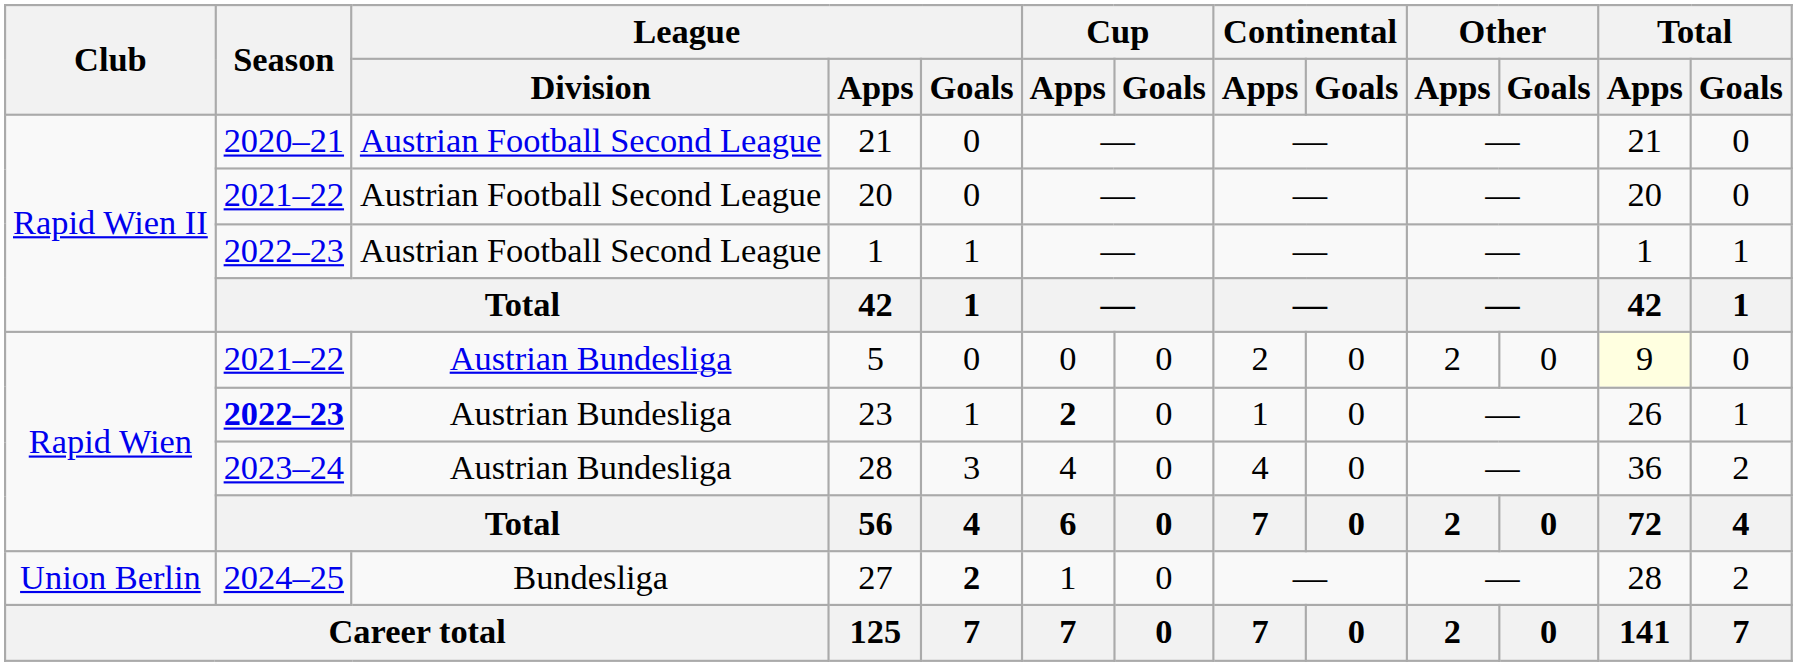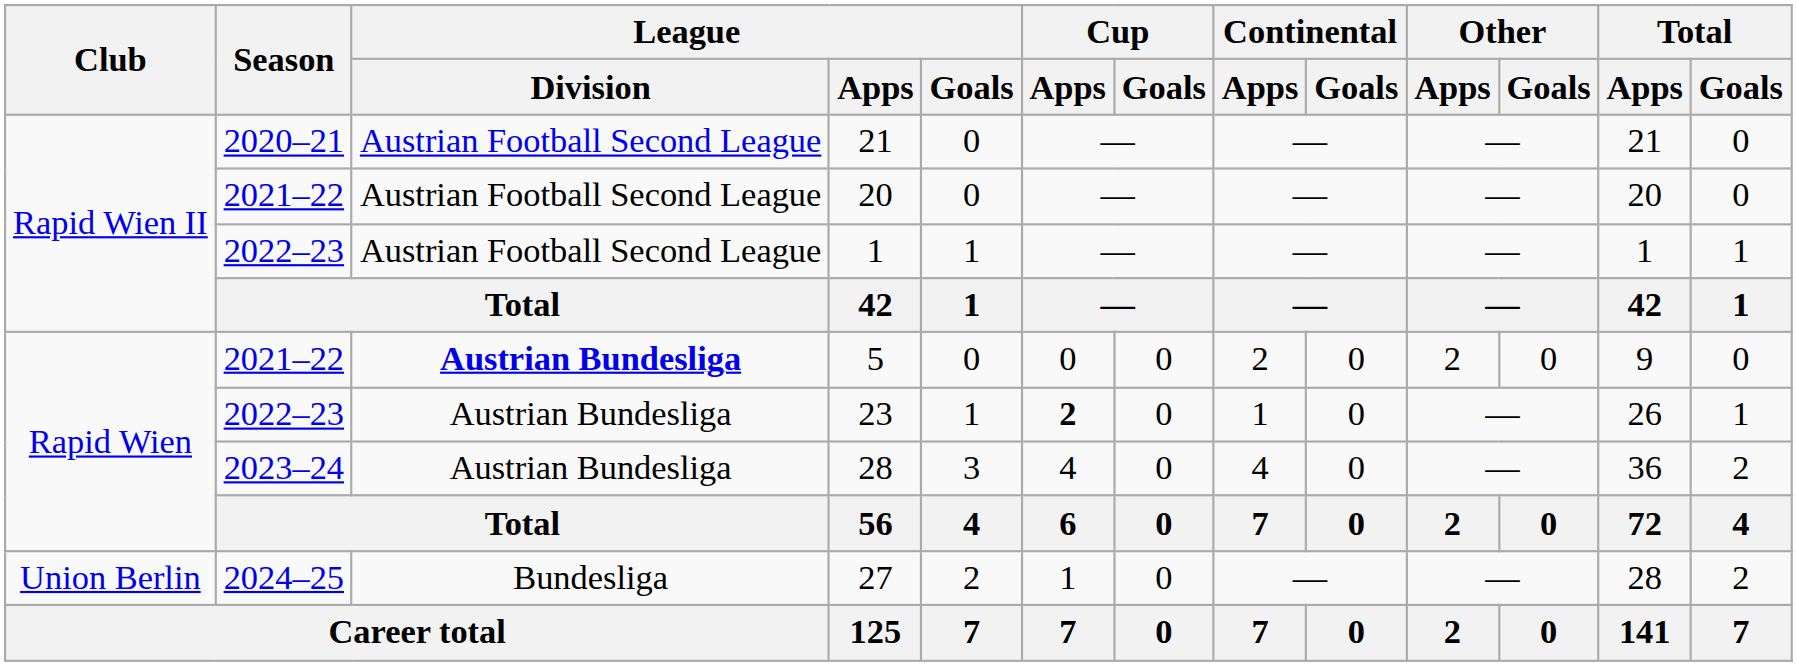(591, 359) normal -> (591, 359) bold
(1645, 359) lightyellow background -> (1645, 359) no background
(284, 413) bold -> (284, 413) normal
(972, 577) bold -> (972, 577) normal
